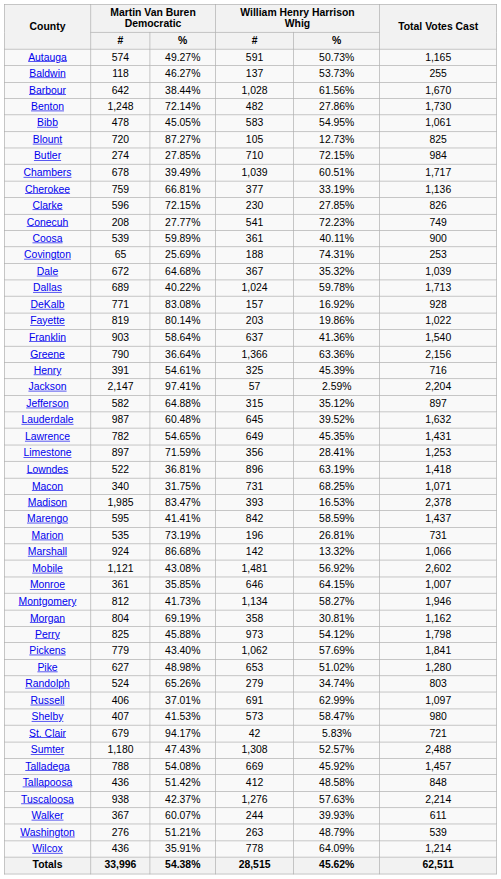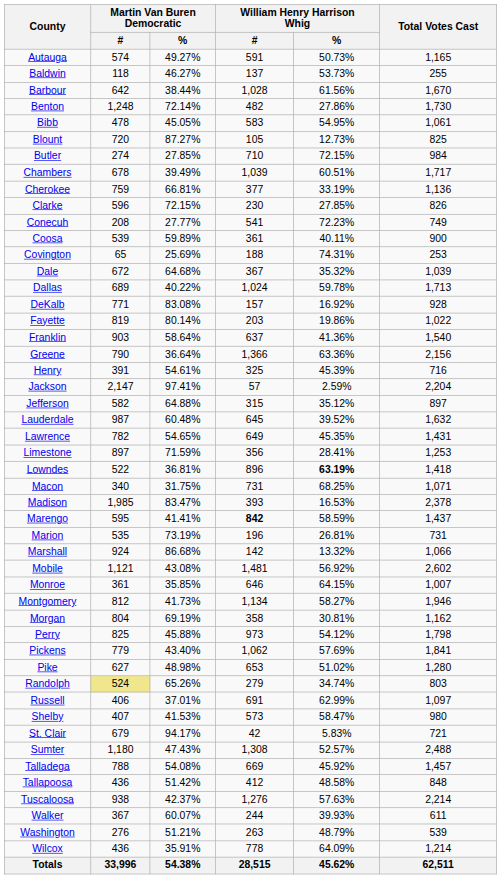(337, 469) normal -> (337, 469) bold
(255, 519) normal -> (255, 519) bold
(120, 684) no background -> (120, 684) khaki background
